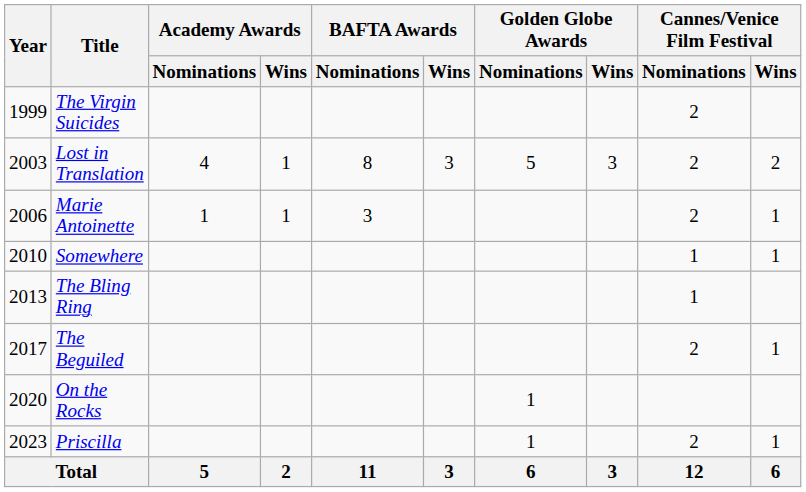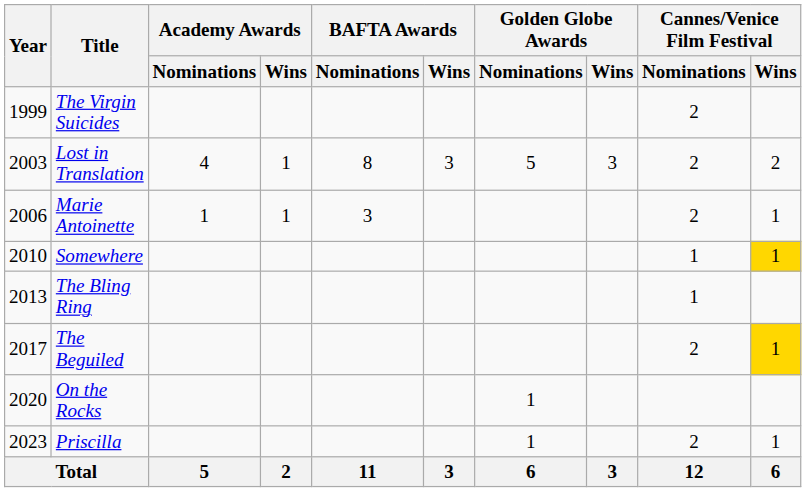(776, 256) no background -> (776, 256) gold background
(776, 348) no background -> (776, 348) gold background
